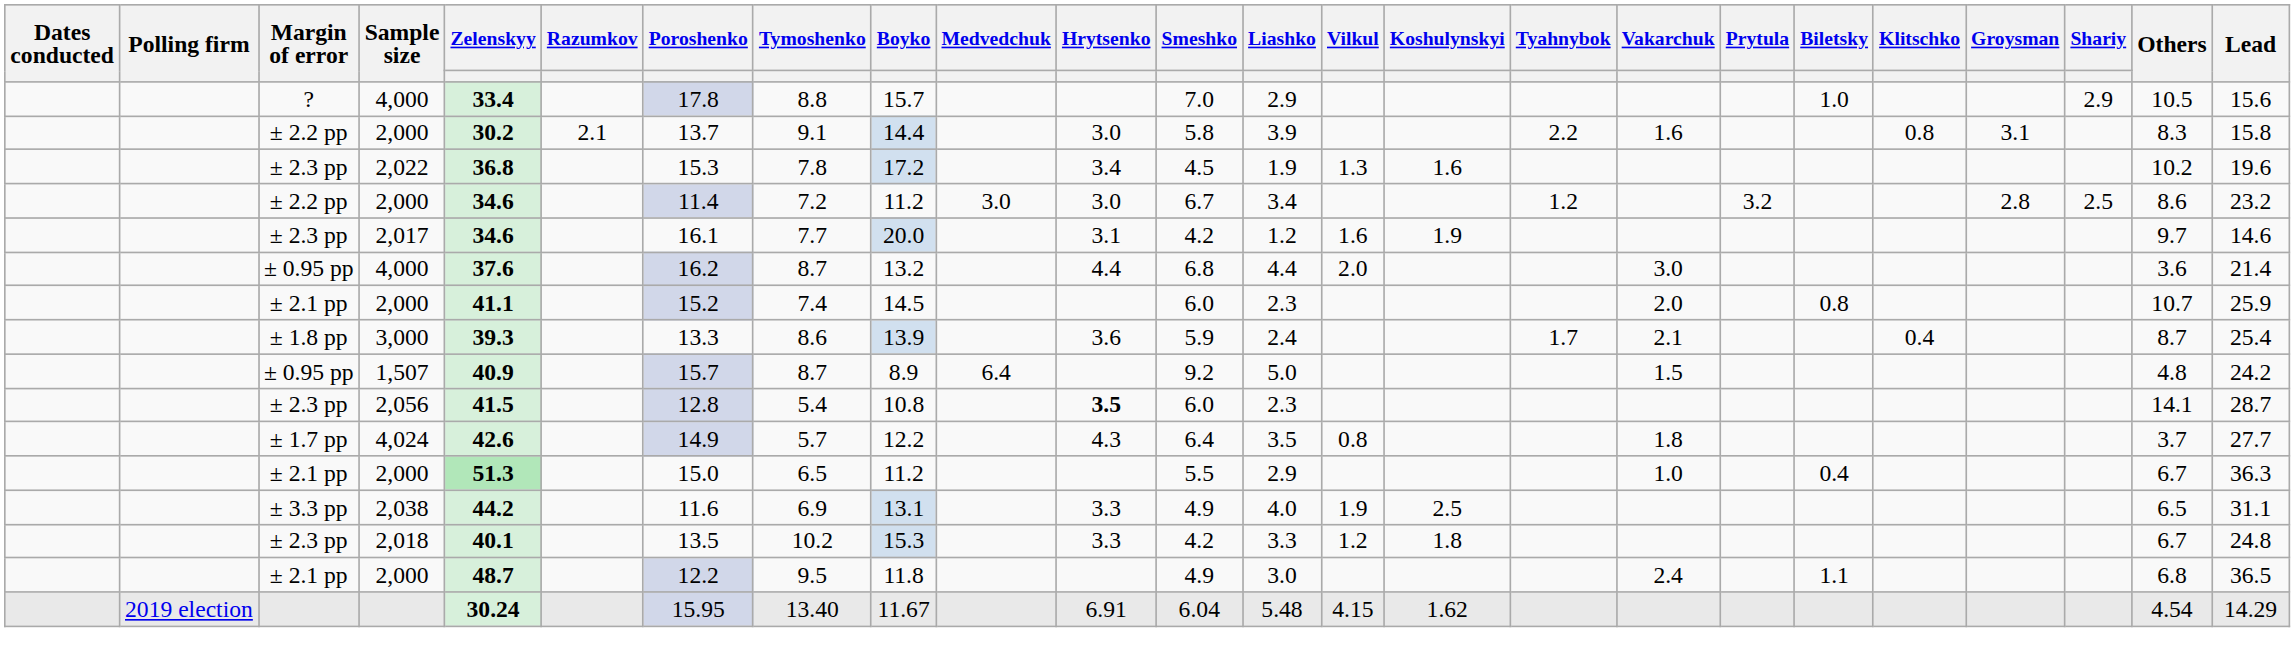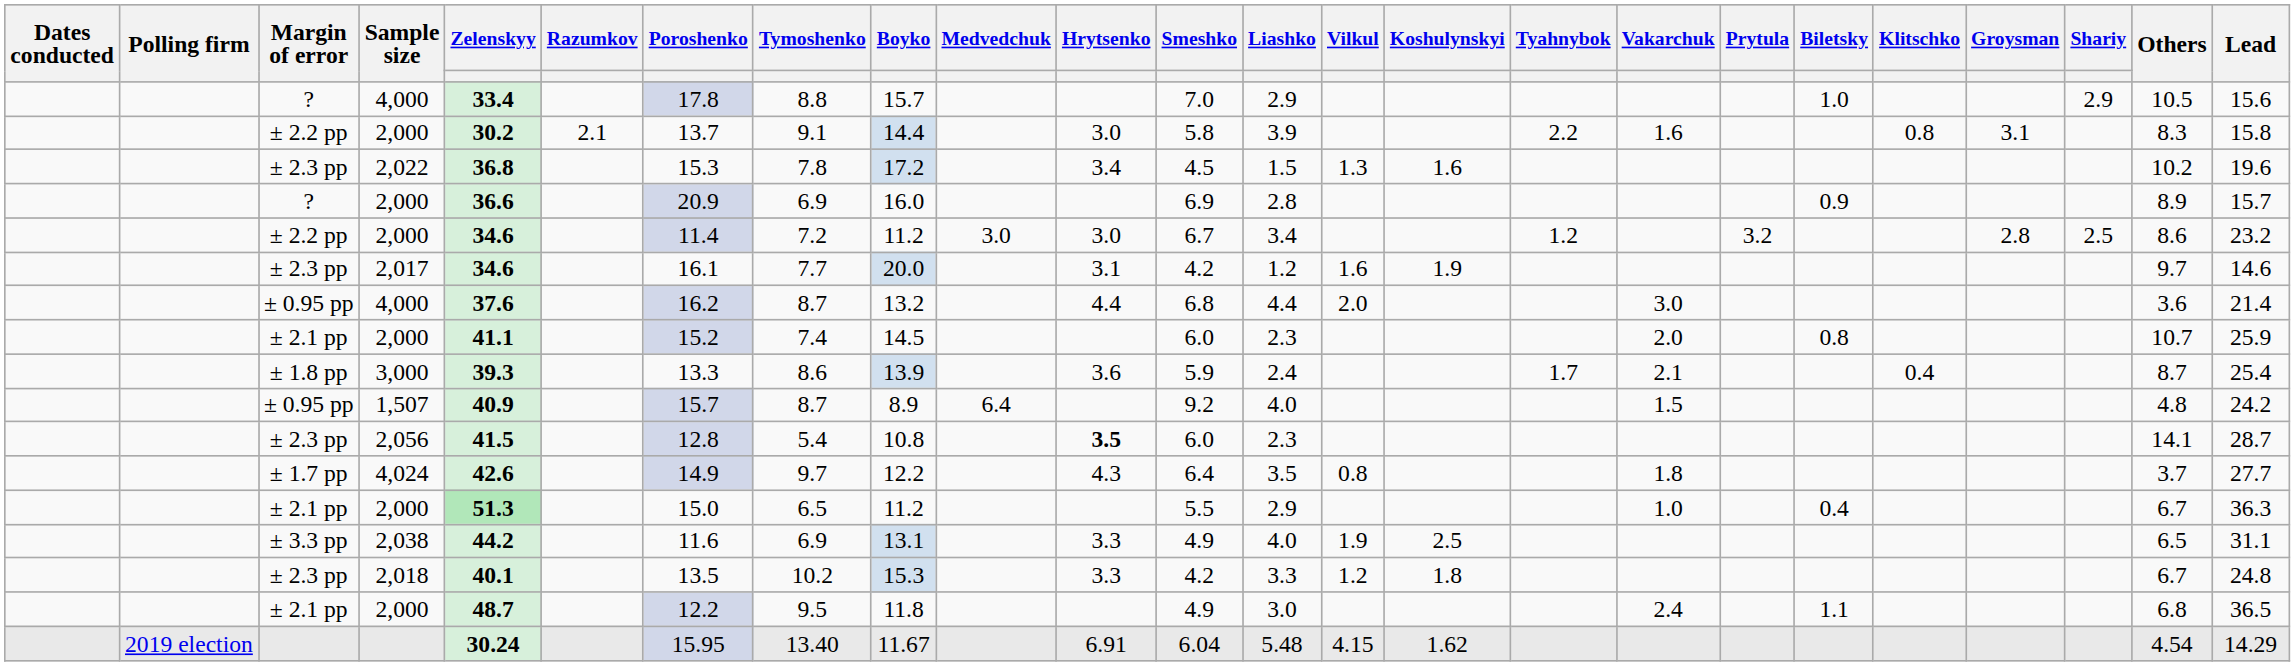(1282, 167) 1.9 -> (1282, 167) 1.5
+ row: (309, 201)
(1282, 371) 5.0 -> (1282, 405) 4.0
(812, 439) 5.7 -> (812, 473) 9.7
